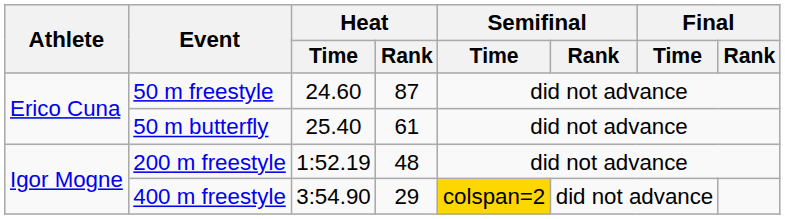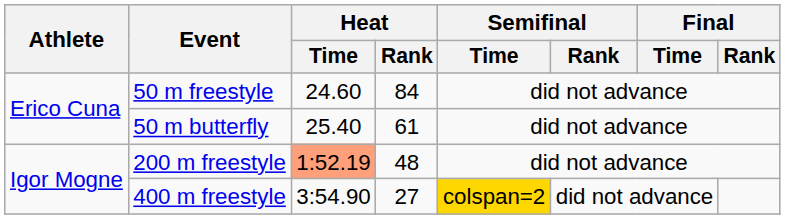(407, 91) 87 -> (407, 91) 84
(333, 162) no background -> (333, 162) lightsalmon background
(407, 197) 29 -> (407, 197) 27
